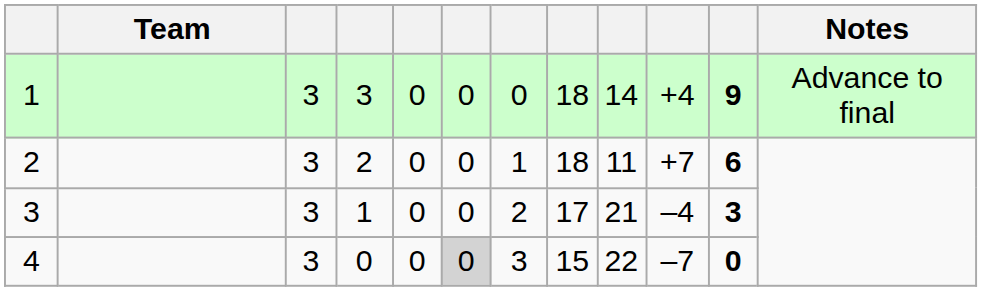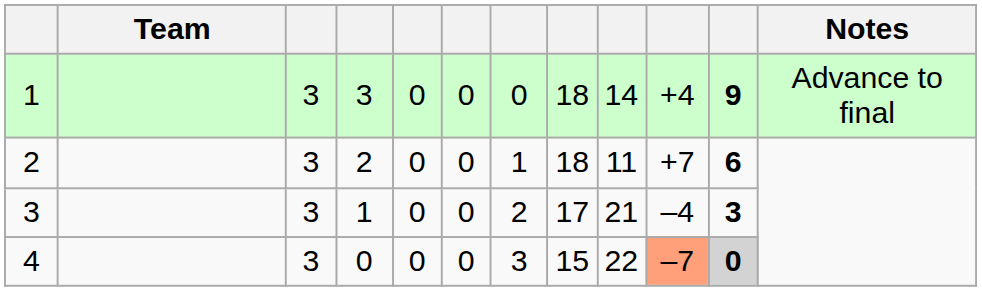(466, 260) lightgrey background -> (466, 260) no background
(677, 260) no background -> (677, 260) lightsalmon background
(733, 260) no background -> (733, 260) lightgrey background
